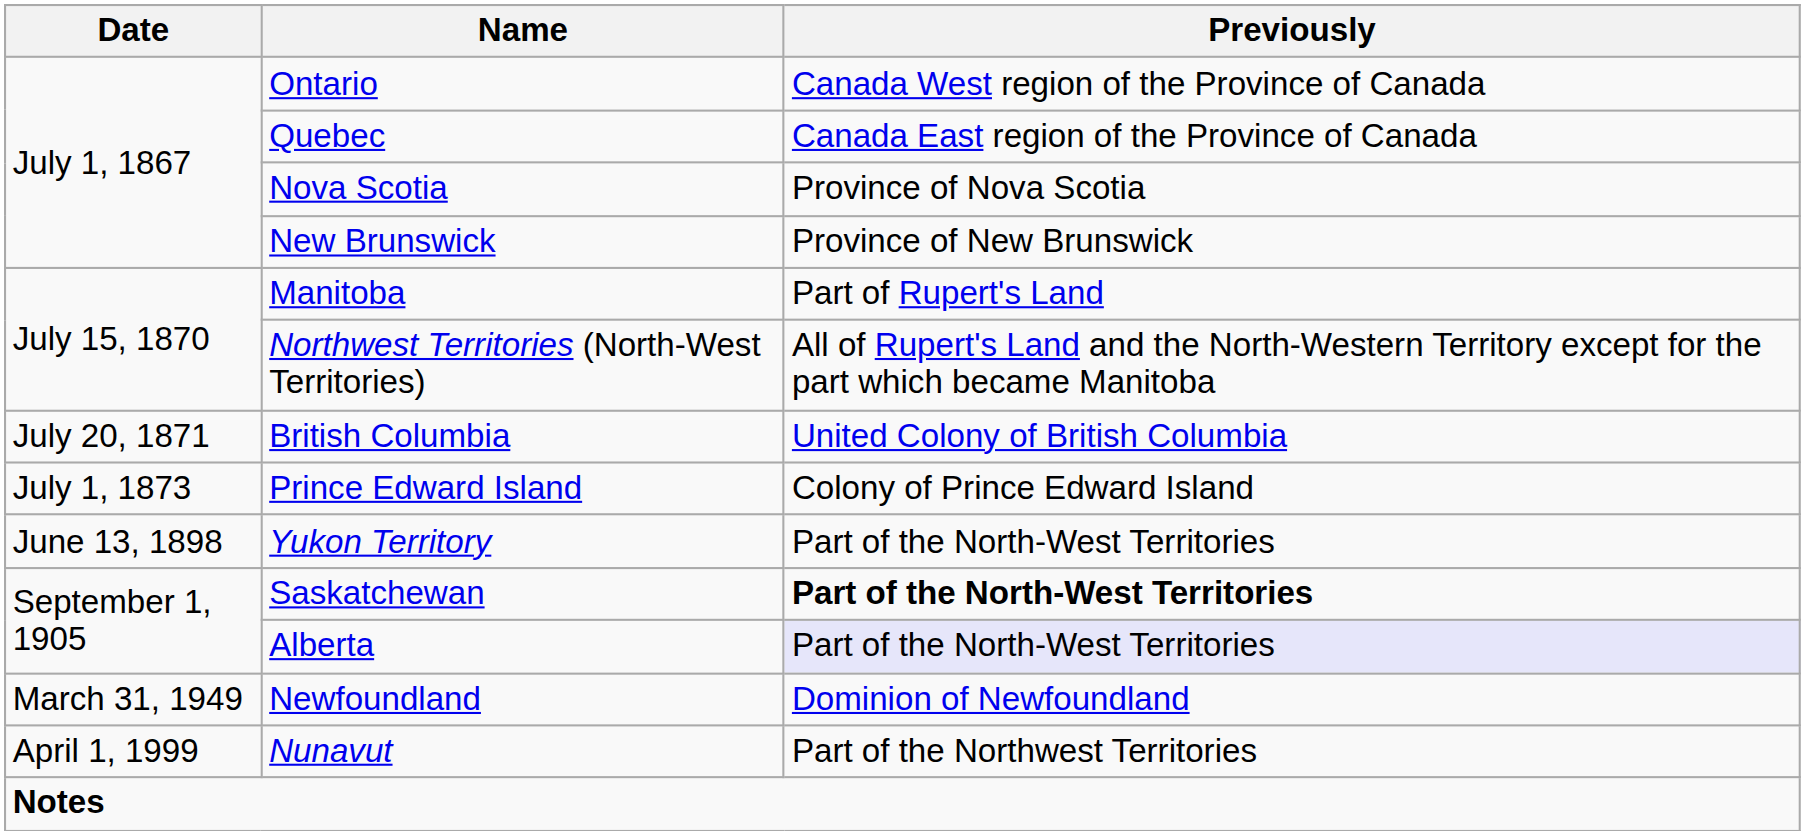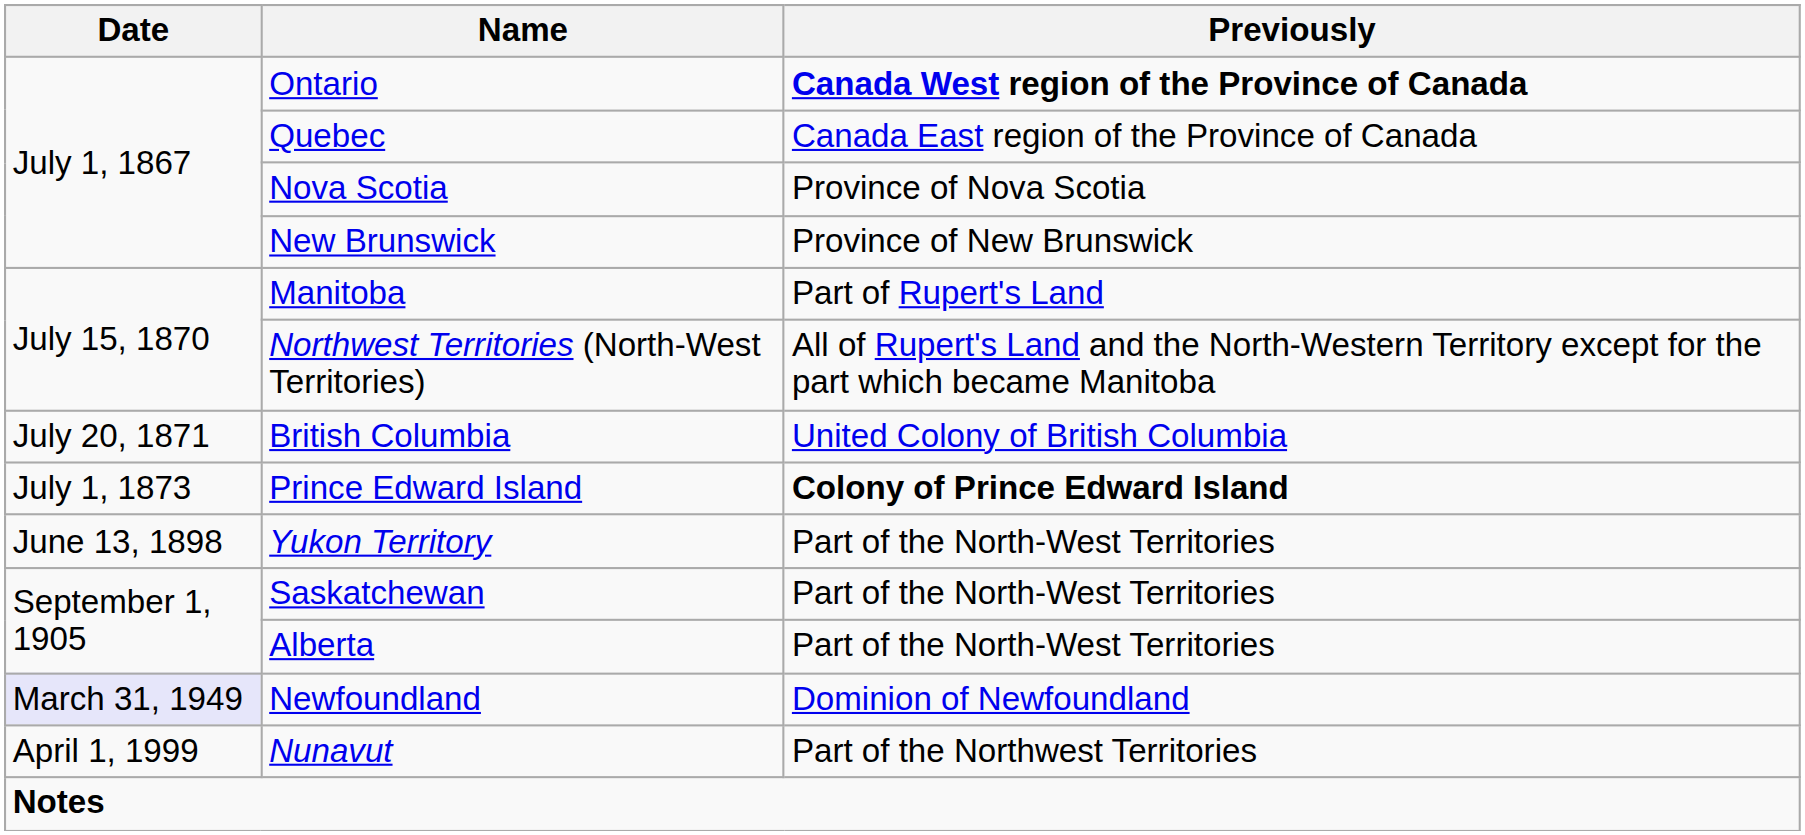(1139, 83) normal -> (1160, 83) bold
(1023, 488) normal -> (1040, 488) bold
(1053, 593) bold -> (1033, 593) normal
(1033, 645) lavender background -> (1033, 645) no background
(128, 698) no background -> (128, 698) lavender background
